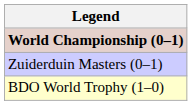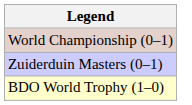(96, 40) bold -> (90, 40) normal
